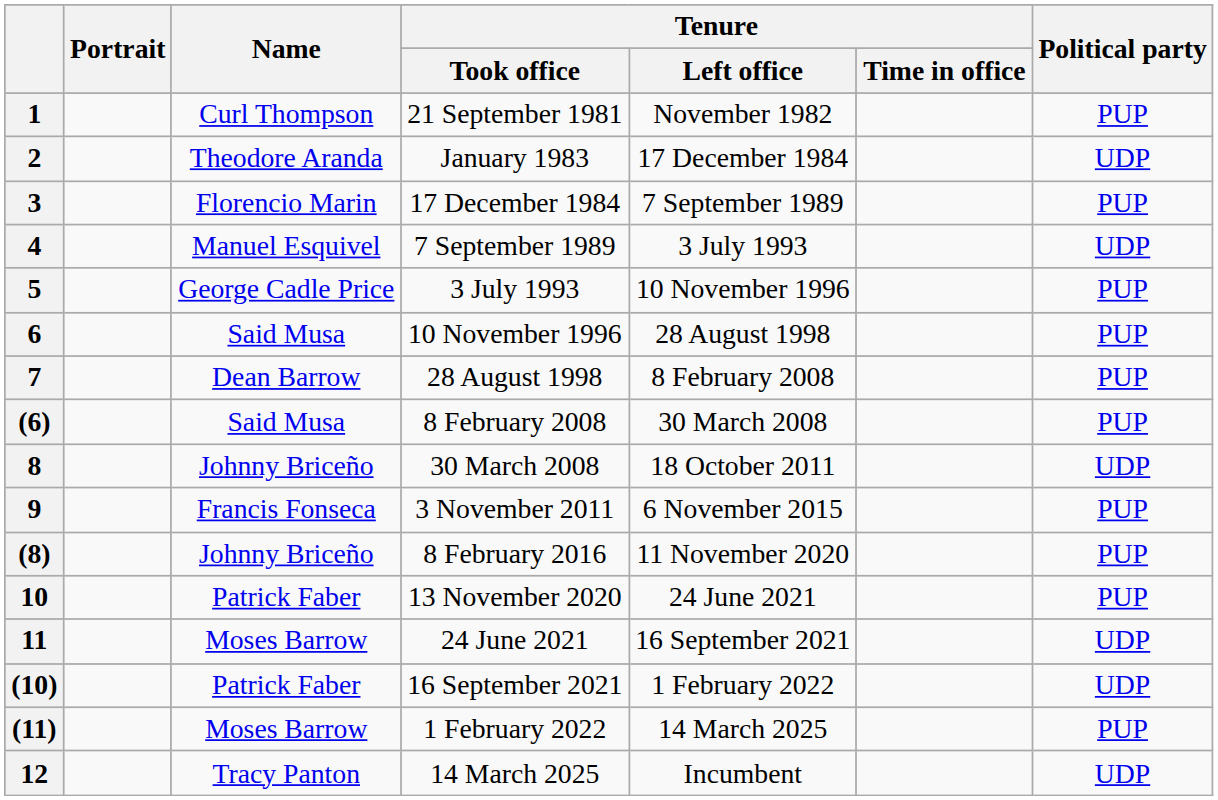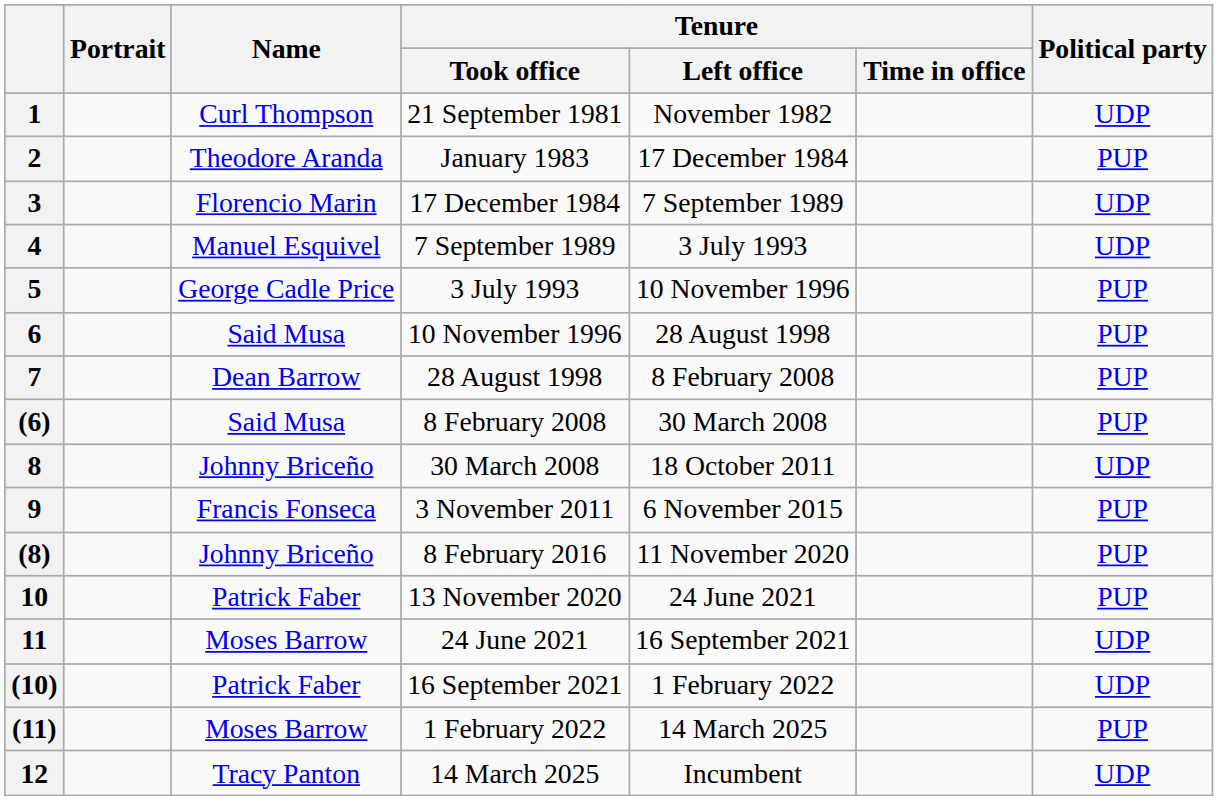(1123, 114) PUP -> (1123, 114) UDP
(1123, 158) UDP -> (1123, 158) PUP
(1123, 202) PUP -> (1123, 202) UDP
